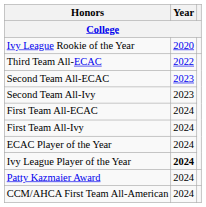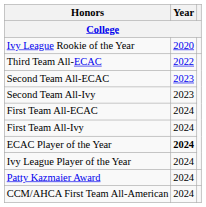(184, 144) normal -> (184, 144) bold
(184, 161) bold -> (184, 161) normal
